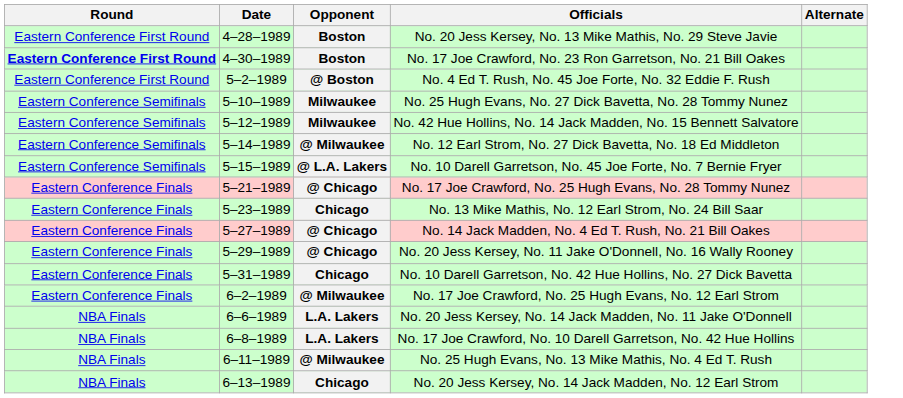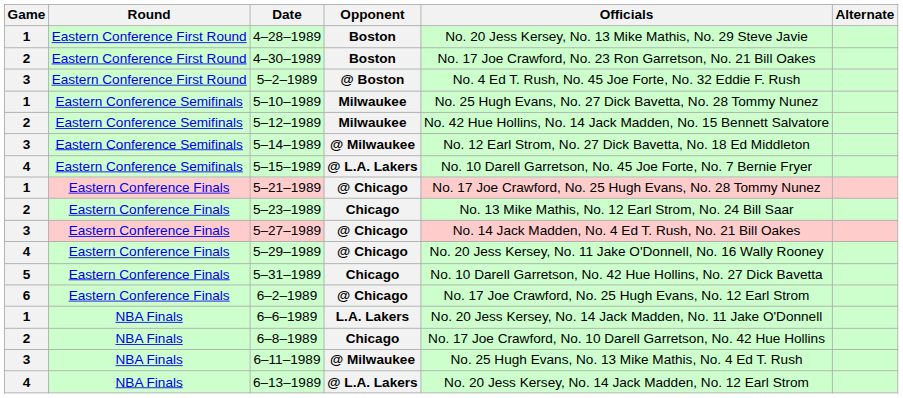+ column: (26, 15)
(112, 58) bold -> (149, 58) normal
(342, 295) @ Milwaukee -> (372, 295) @ Chicago
(342, 338) L.A. Lakers -> (372, 338) Chicago
(342, 381) Chicago -> (372, 381) @ L.A. Lakers
